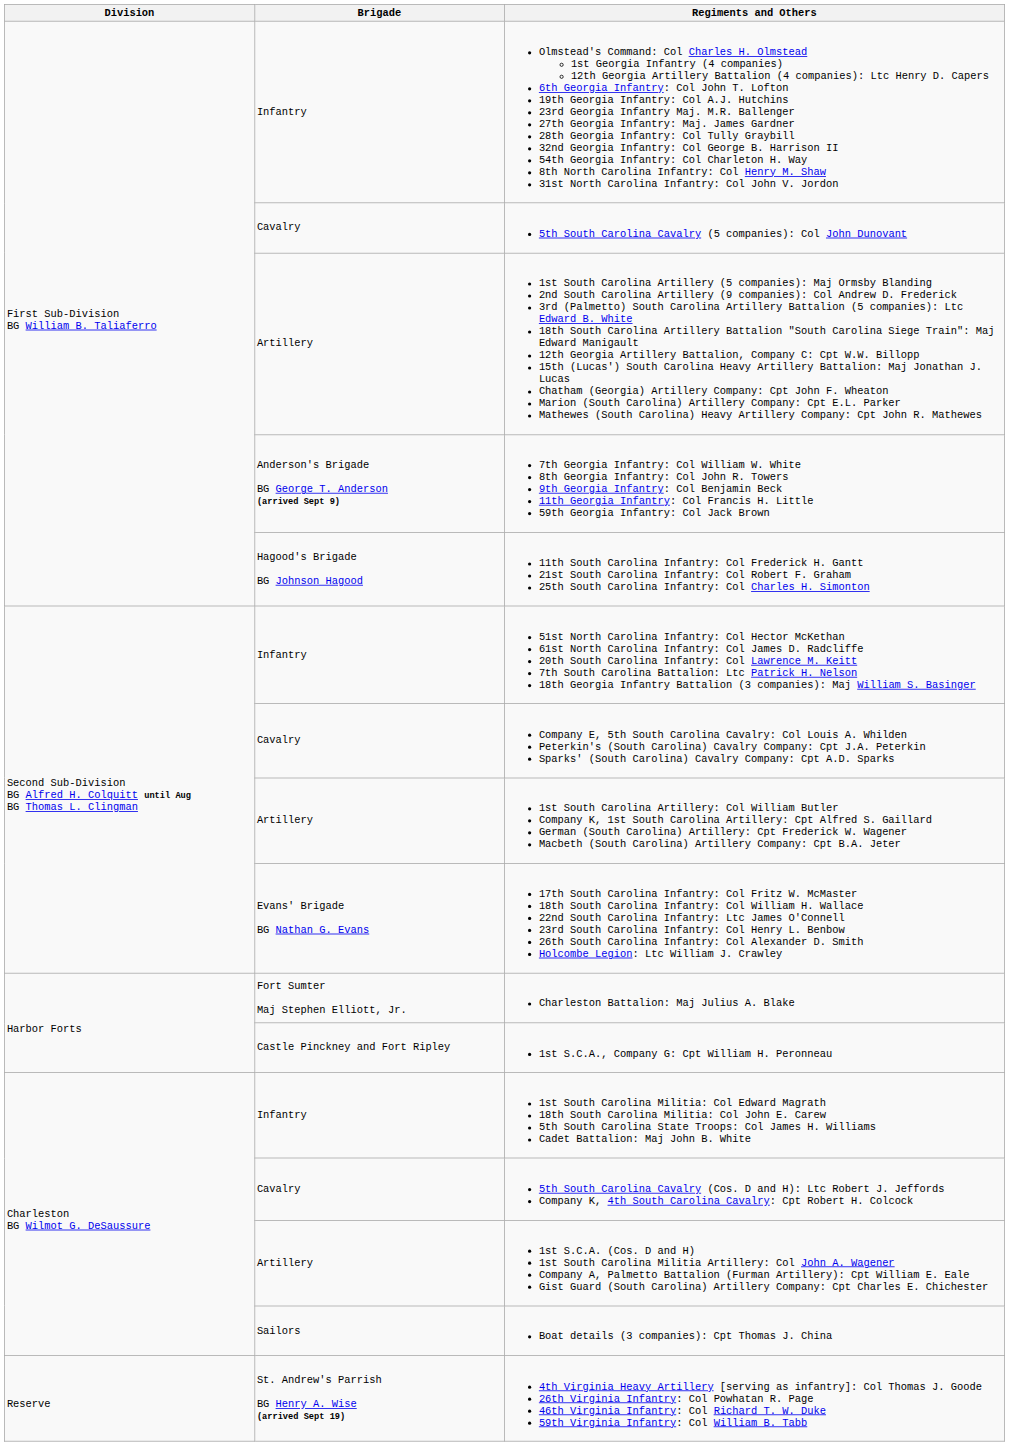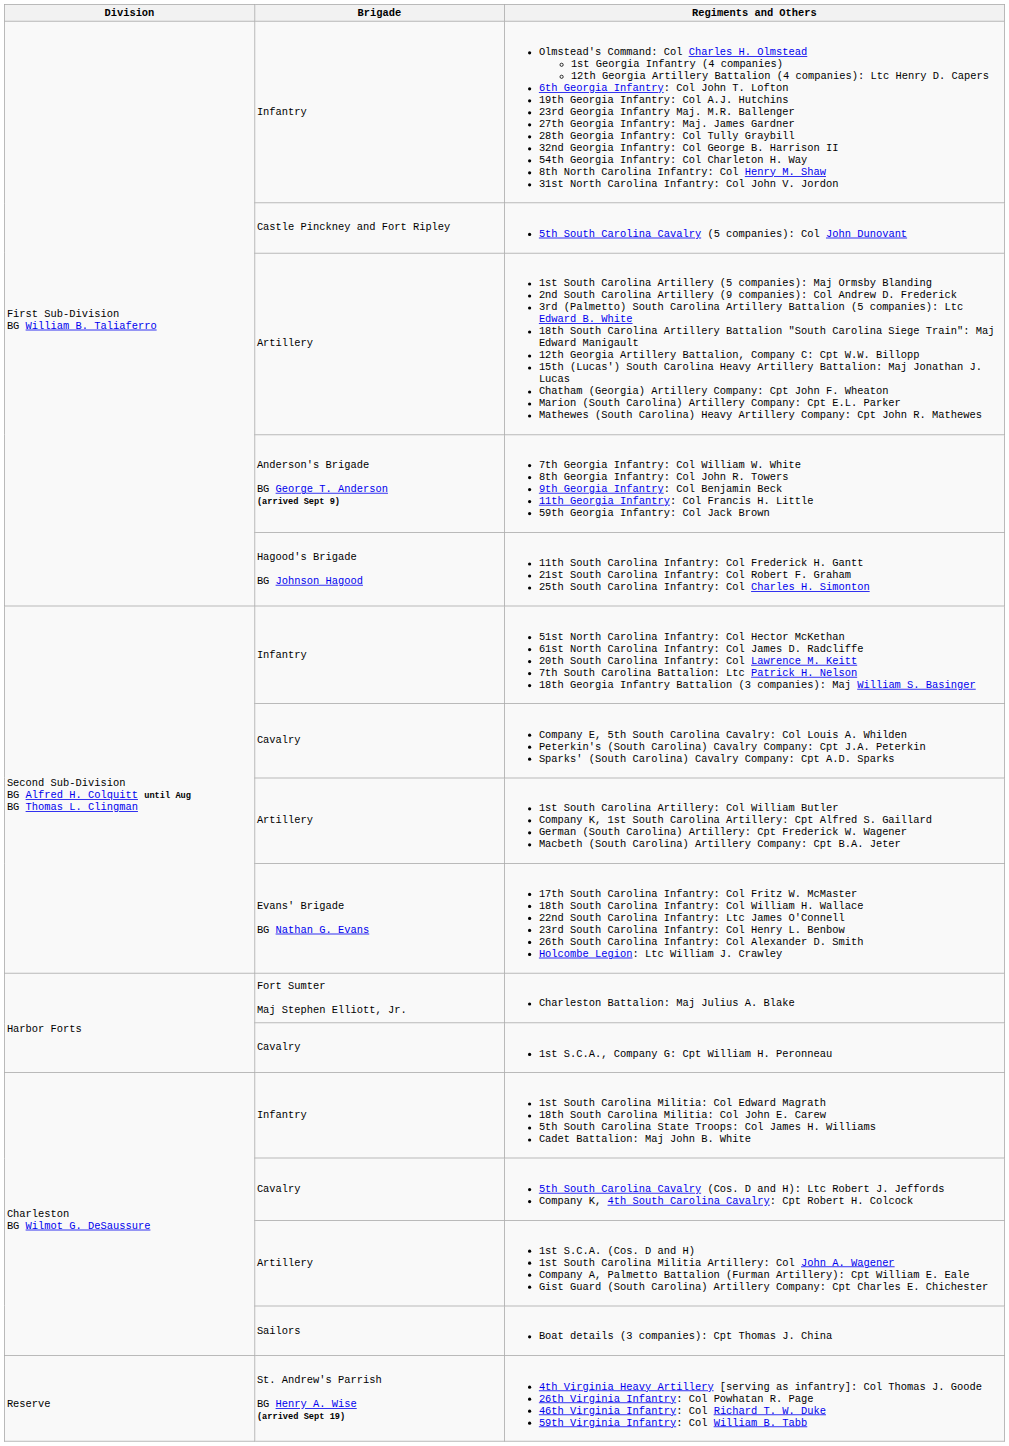(279, 228) Cavalry -> (354, 228) Castle Pinckney and Fort Ripley
(354, 1048) Castle Pinckney and Fort Ripley -> (279, 1048) Cavalry
